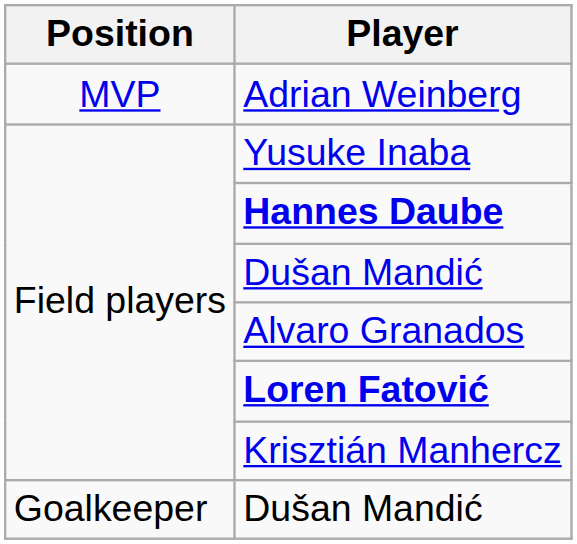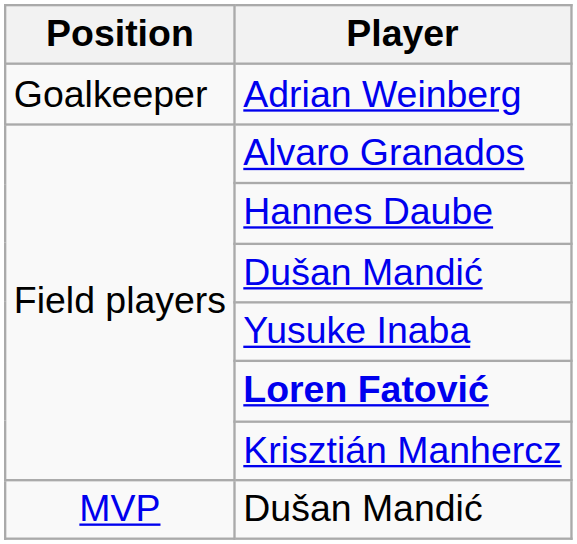(120, 93) MVP -> (111, 93) Goalkeeper
(357, 152) Yusuke Inaba -> (384, 152) Alvaro Granados
(373, 212) bold -> (368, 212) normal
(384, 331) Alvaro Granados -> (357, 331) Yusuke Inaba
(111, 509) Goalkeeper -> (120, 509) MVP
